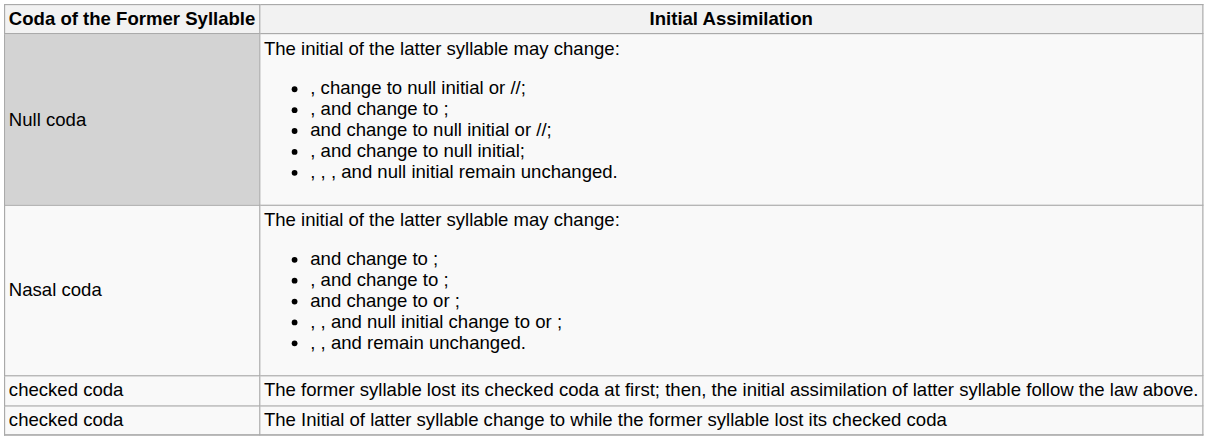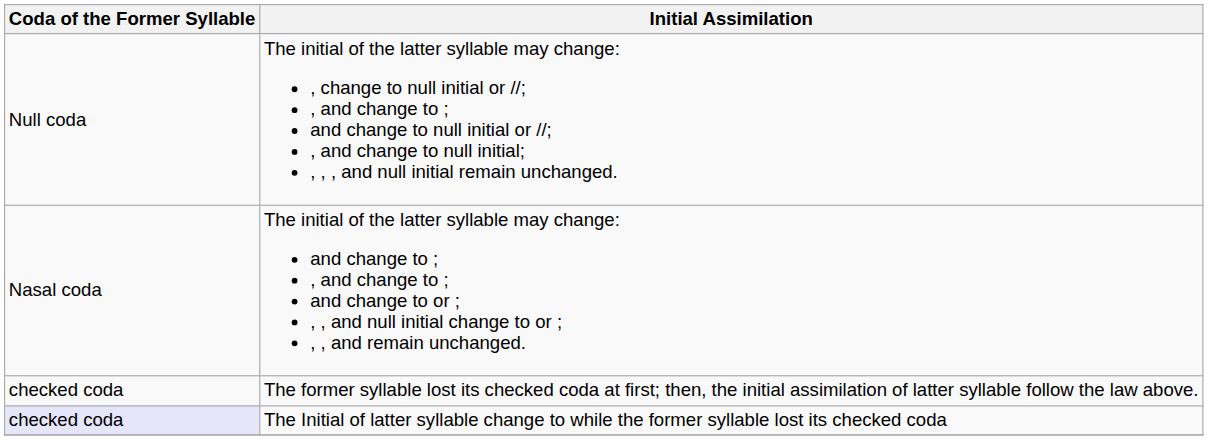(48, 119) lightgrey background -> (48, 119) no background
(66, 419) no background -> (66, 419) lavender background
